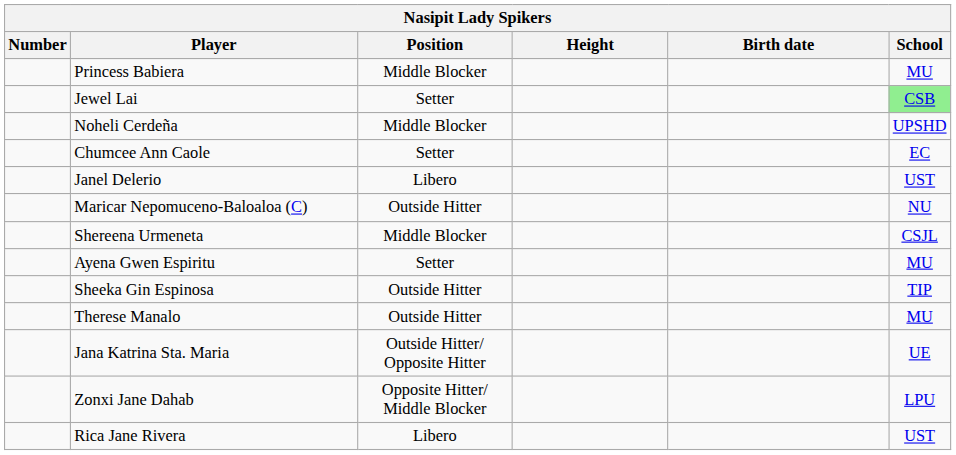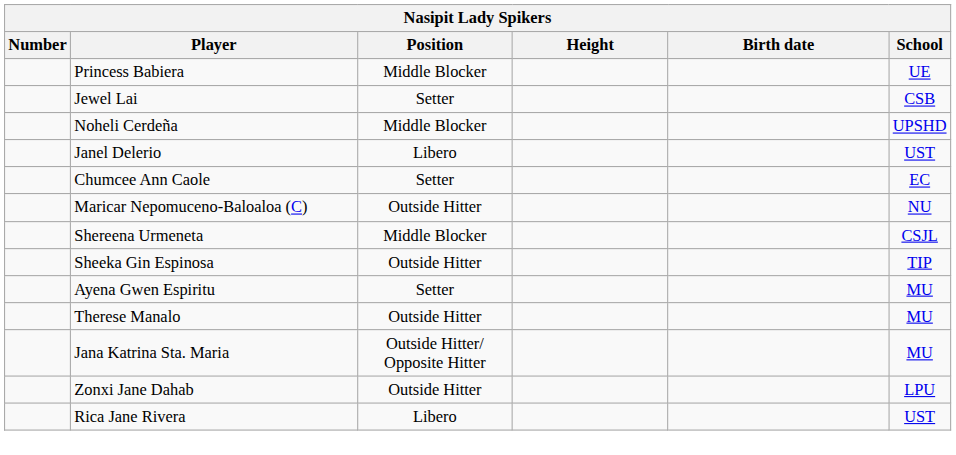(920, 72) MU -> (920, 72) UE
(920, 99) lightgreen background -> (920, 99) no background
rows swapped: (142, 153) <-> (118, 180)
rows swapped: (145, 261) <-> (144, 288)
(920, 352) UE -> (920, 352) MU
(435, 399) Opposite Hitter/ Middle Blocker -> (435, 389) Outside Hitter
